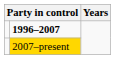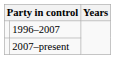(36, 29) bold -> (36, 29) normal
(41, 46) gold background -> (41, 46) no background
